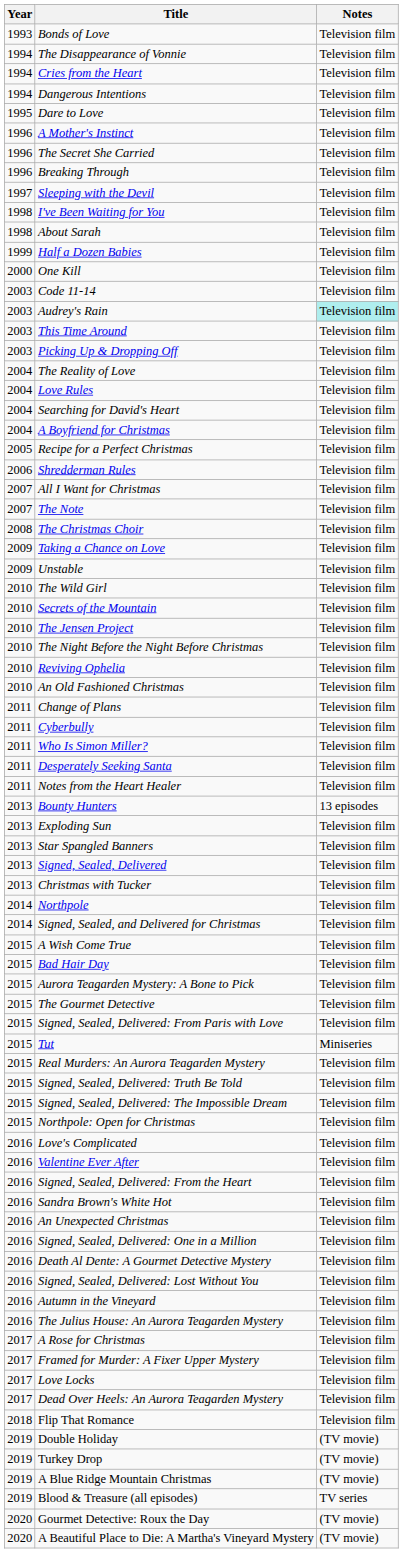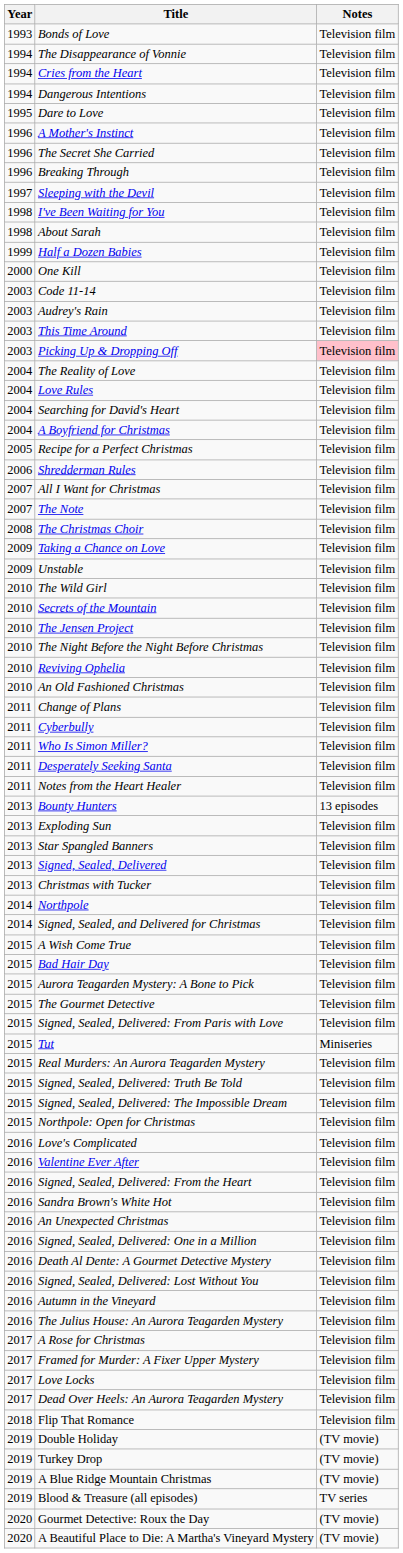(357, 311) paleturquoise background -> (357, 311) no background
(357, 350) no background -> (357, 350) pink background
